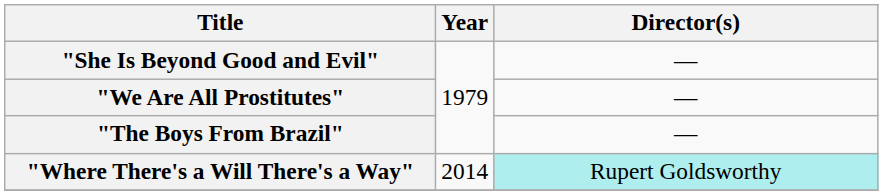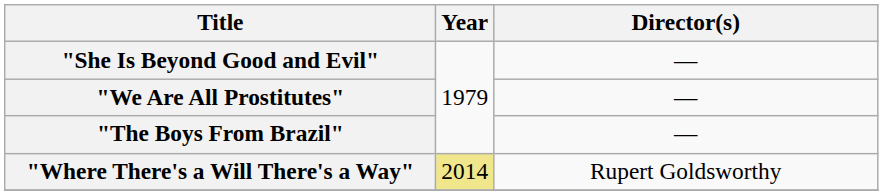(465, 171) no background -> (465, 171) khaki background
(686, 171) paleturquoise background -> (686, 171) no background
